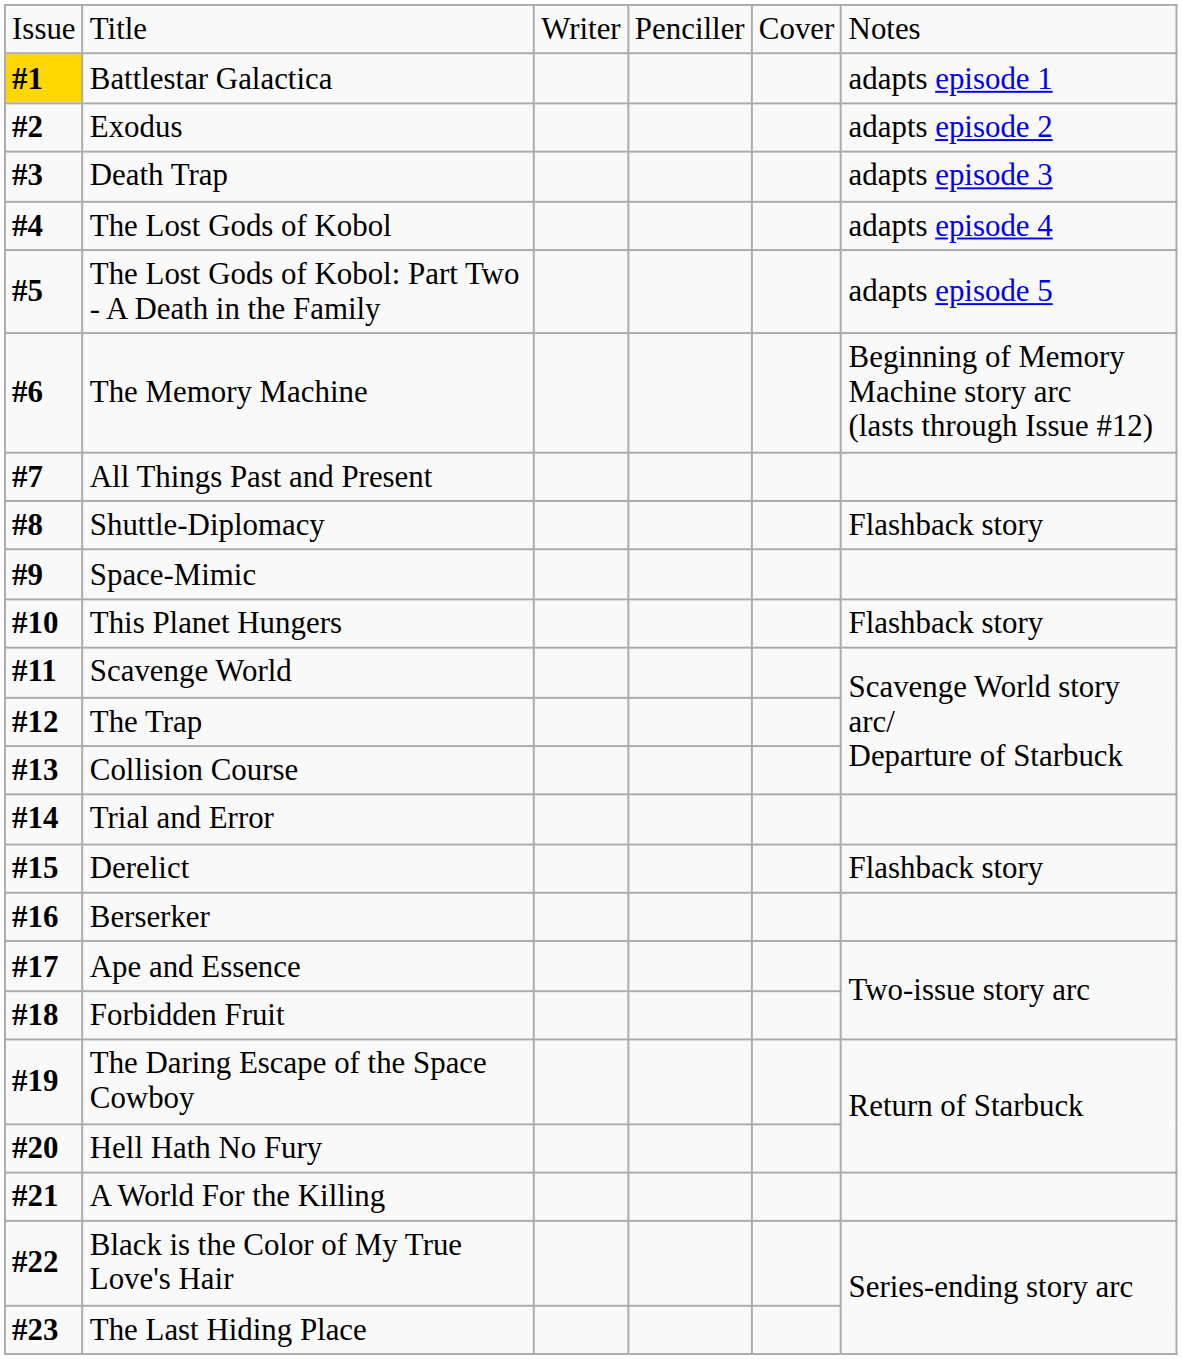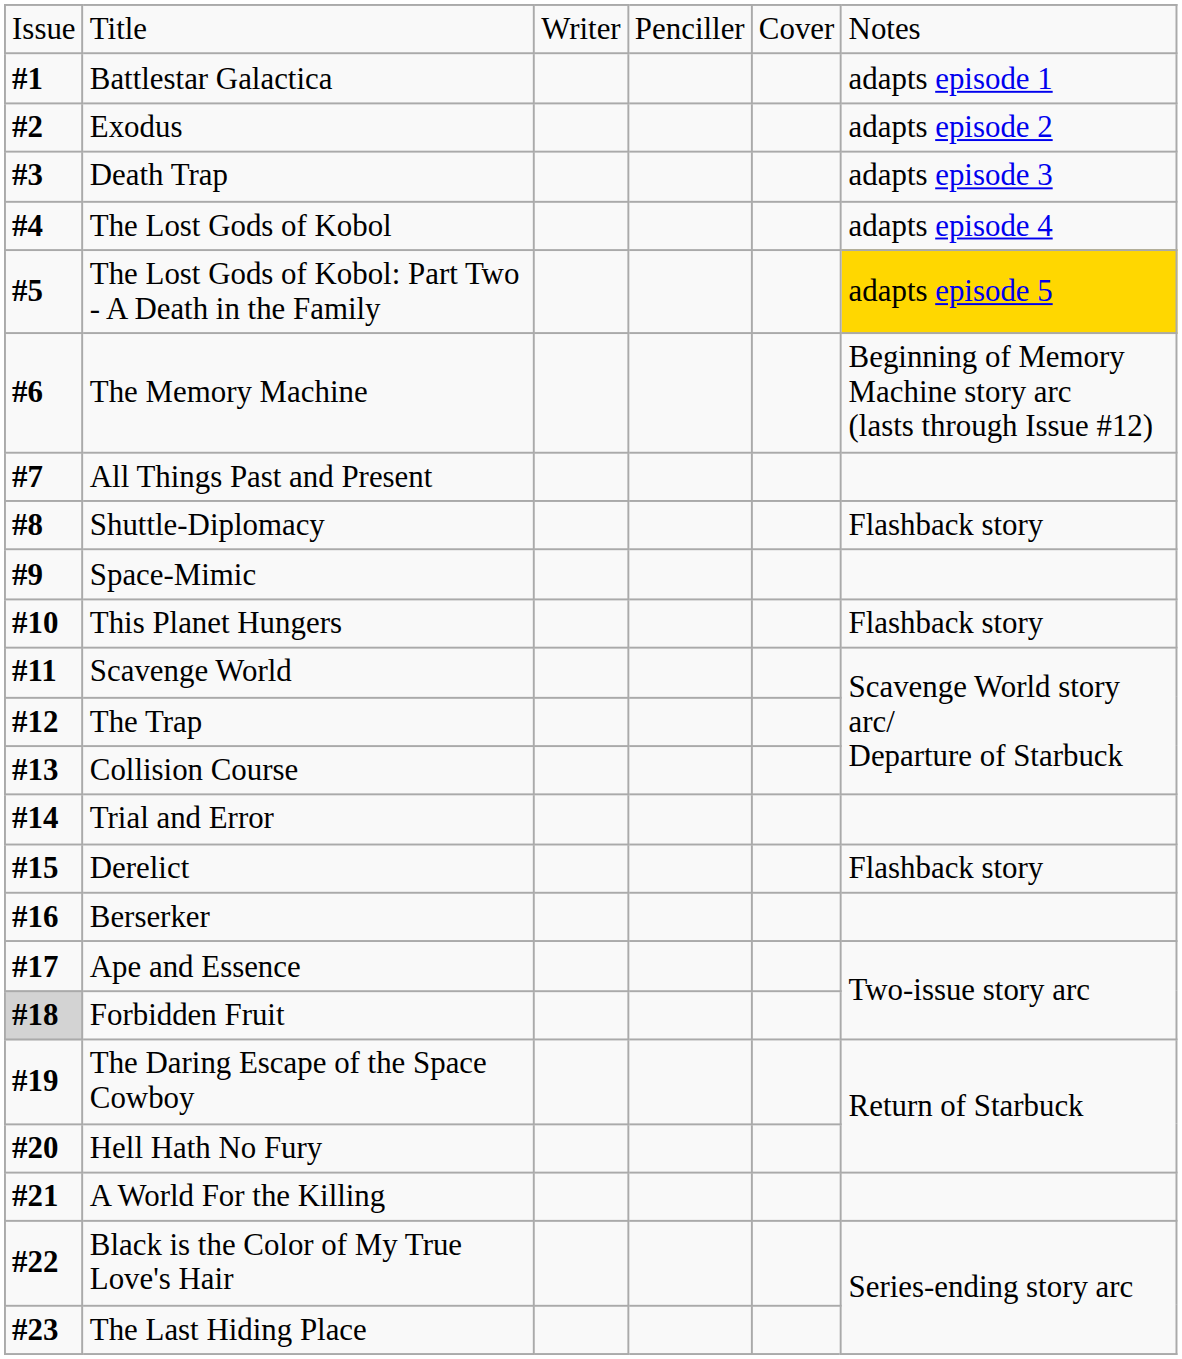(28, 77) gold background -> (28, 77) no background
(951, 291) no background -> (951, 291) gold background
(35, 1014) no background -> (35, 1014) lightgrey background
